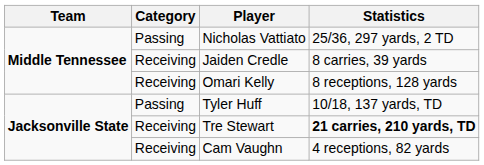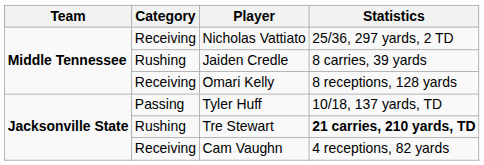(160, 38) Passing -> (165, 38) Receiving
(165, 60) Receiving -> (160, 60) Rushing
(165, 126) Receiving -> (160, 126) Rushing
